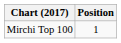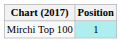(96, 29) no background -> (96, 29) paleturquoise background
